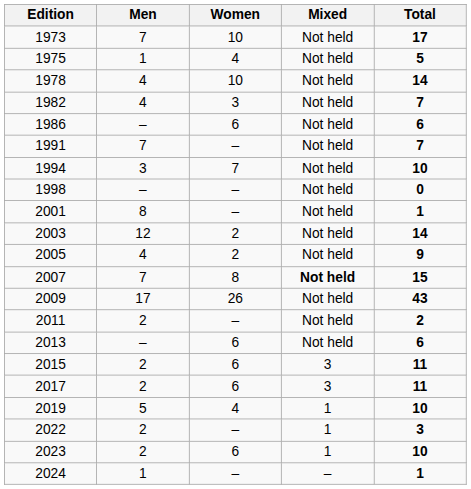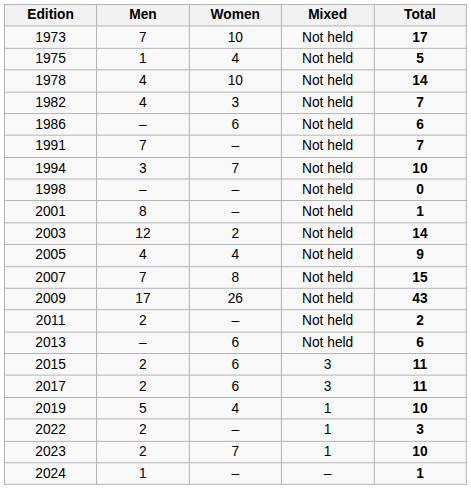(235, 255) 2 -> (235, 255) 4
(328, 277) bold -> (328, 277) normal
(235, 451) 6 -> (235, 451) 7
